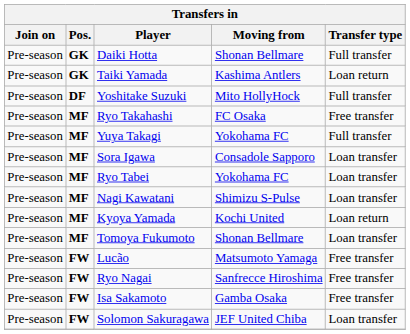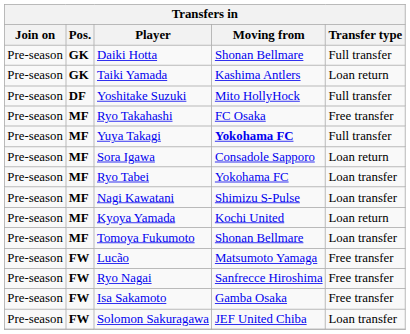(252, 136) normal -> (254, 136) bold
(363, 156) Loan transfer -> (359, 156) Loan return
